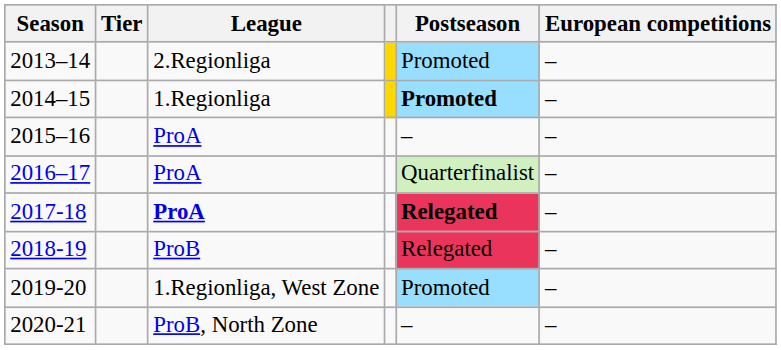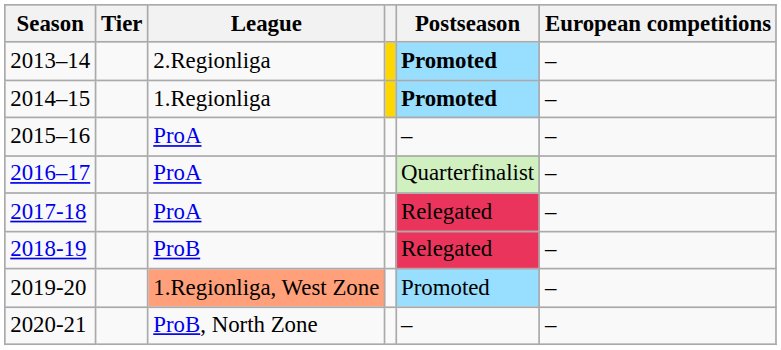(445, 60) normal -> (449, 60) bold
(179, 211) bold -> (177, 211) normal
(449, 211) bold -> (447, 211) normal
(266, 286) no background -> (266, 286) lightsalmon background
